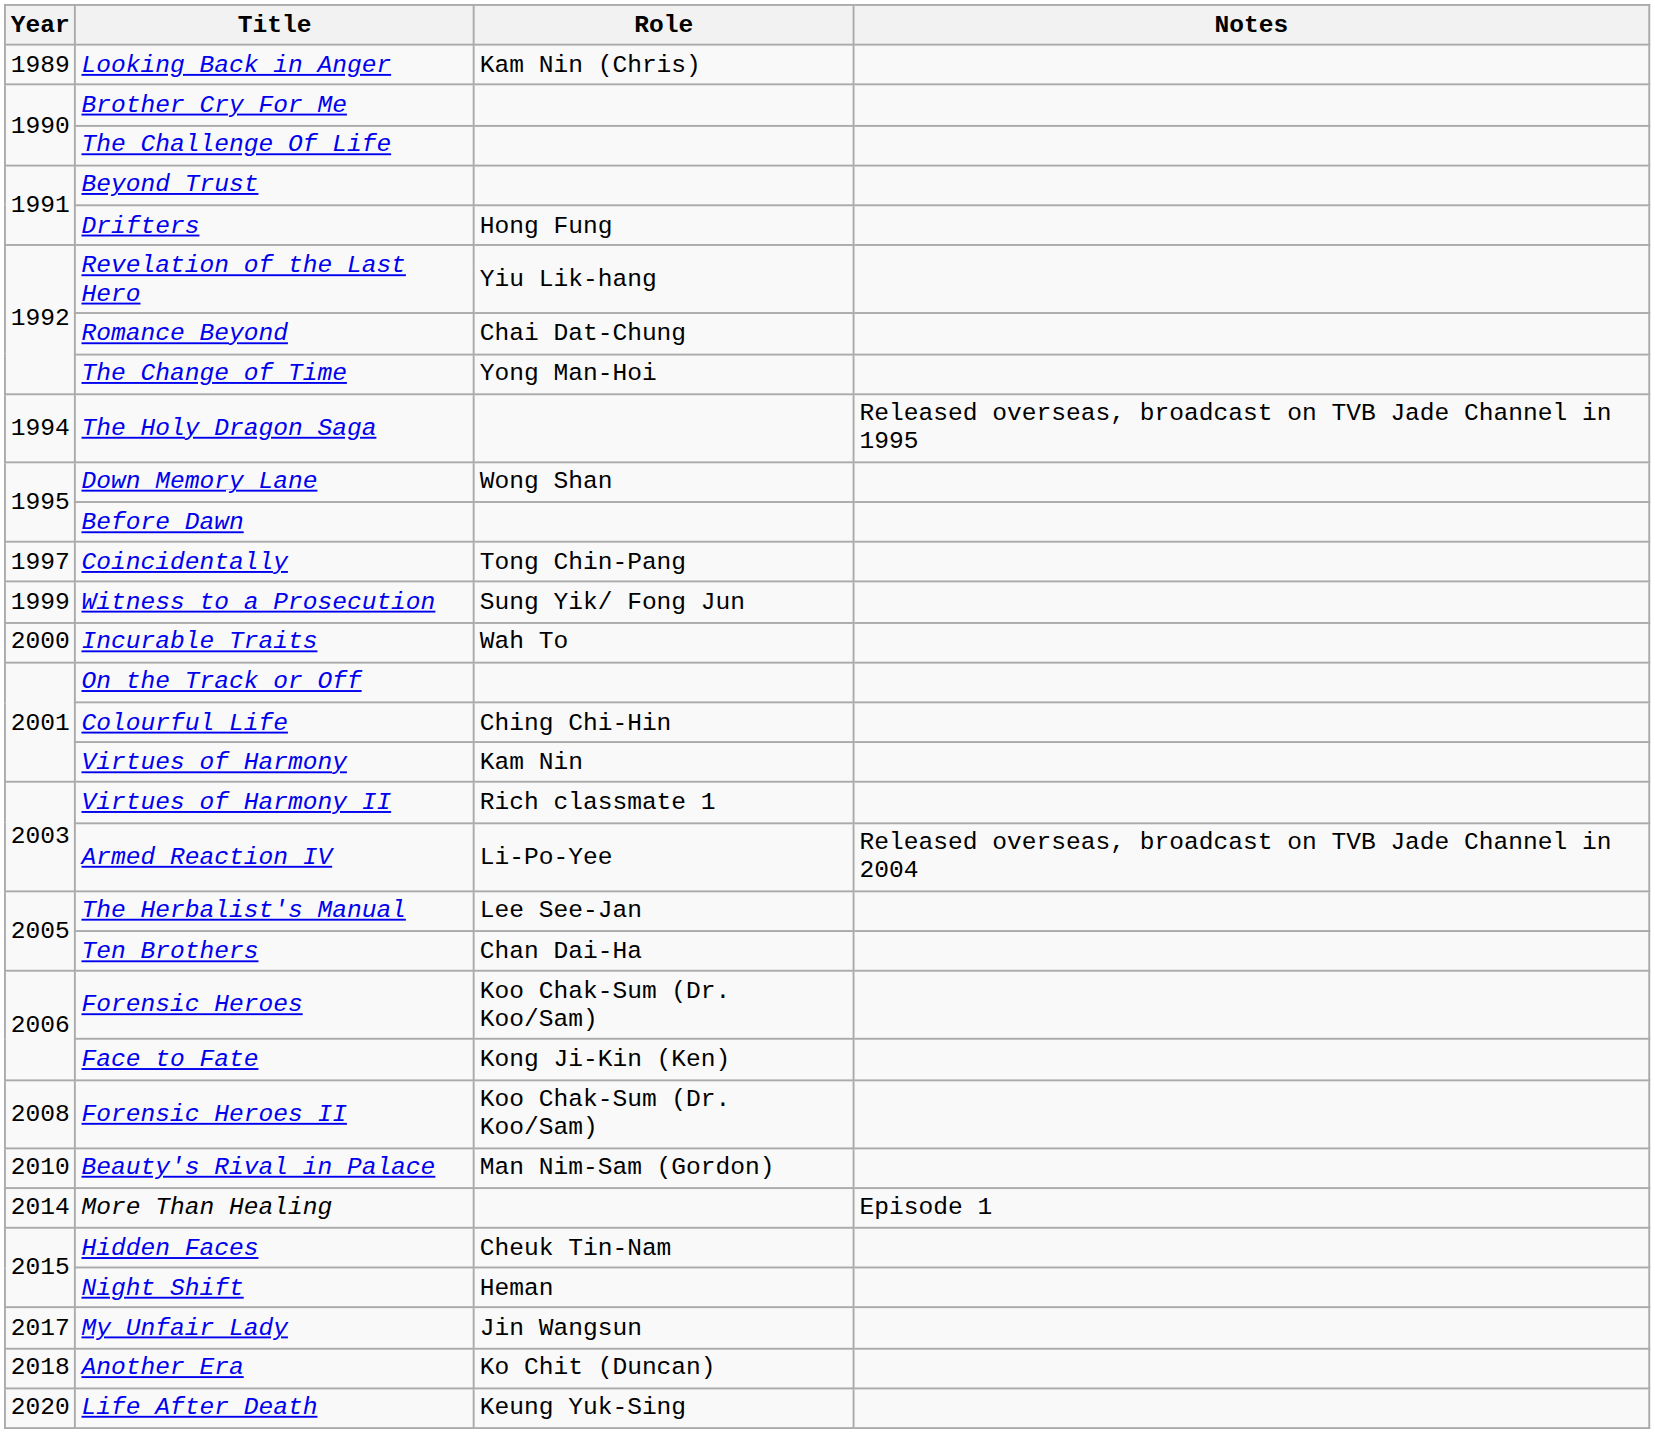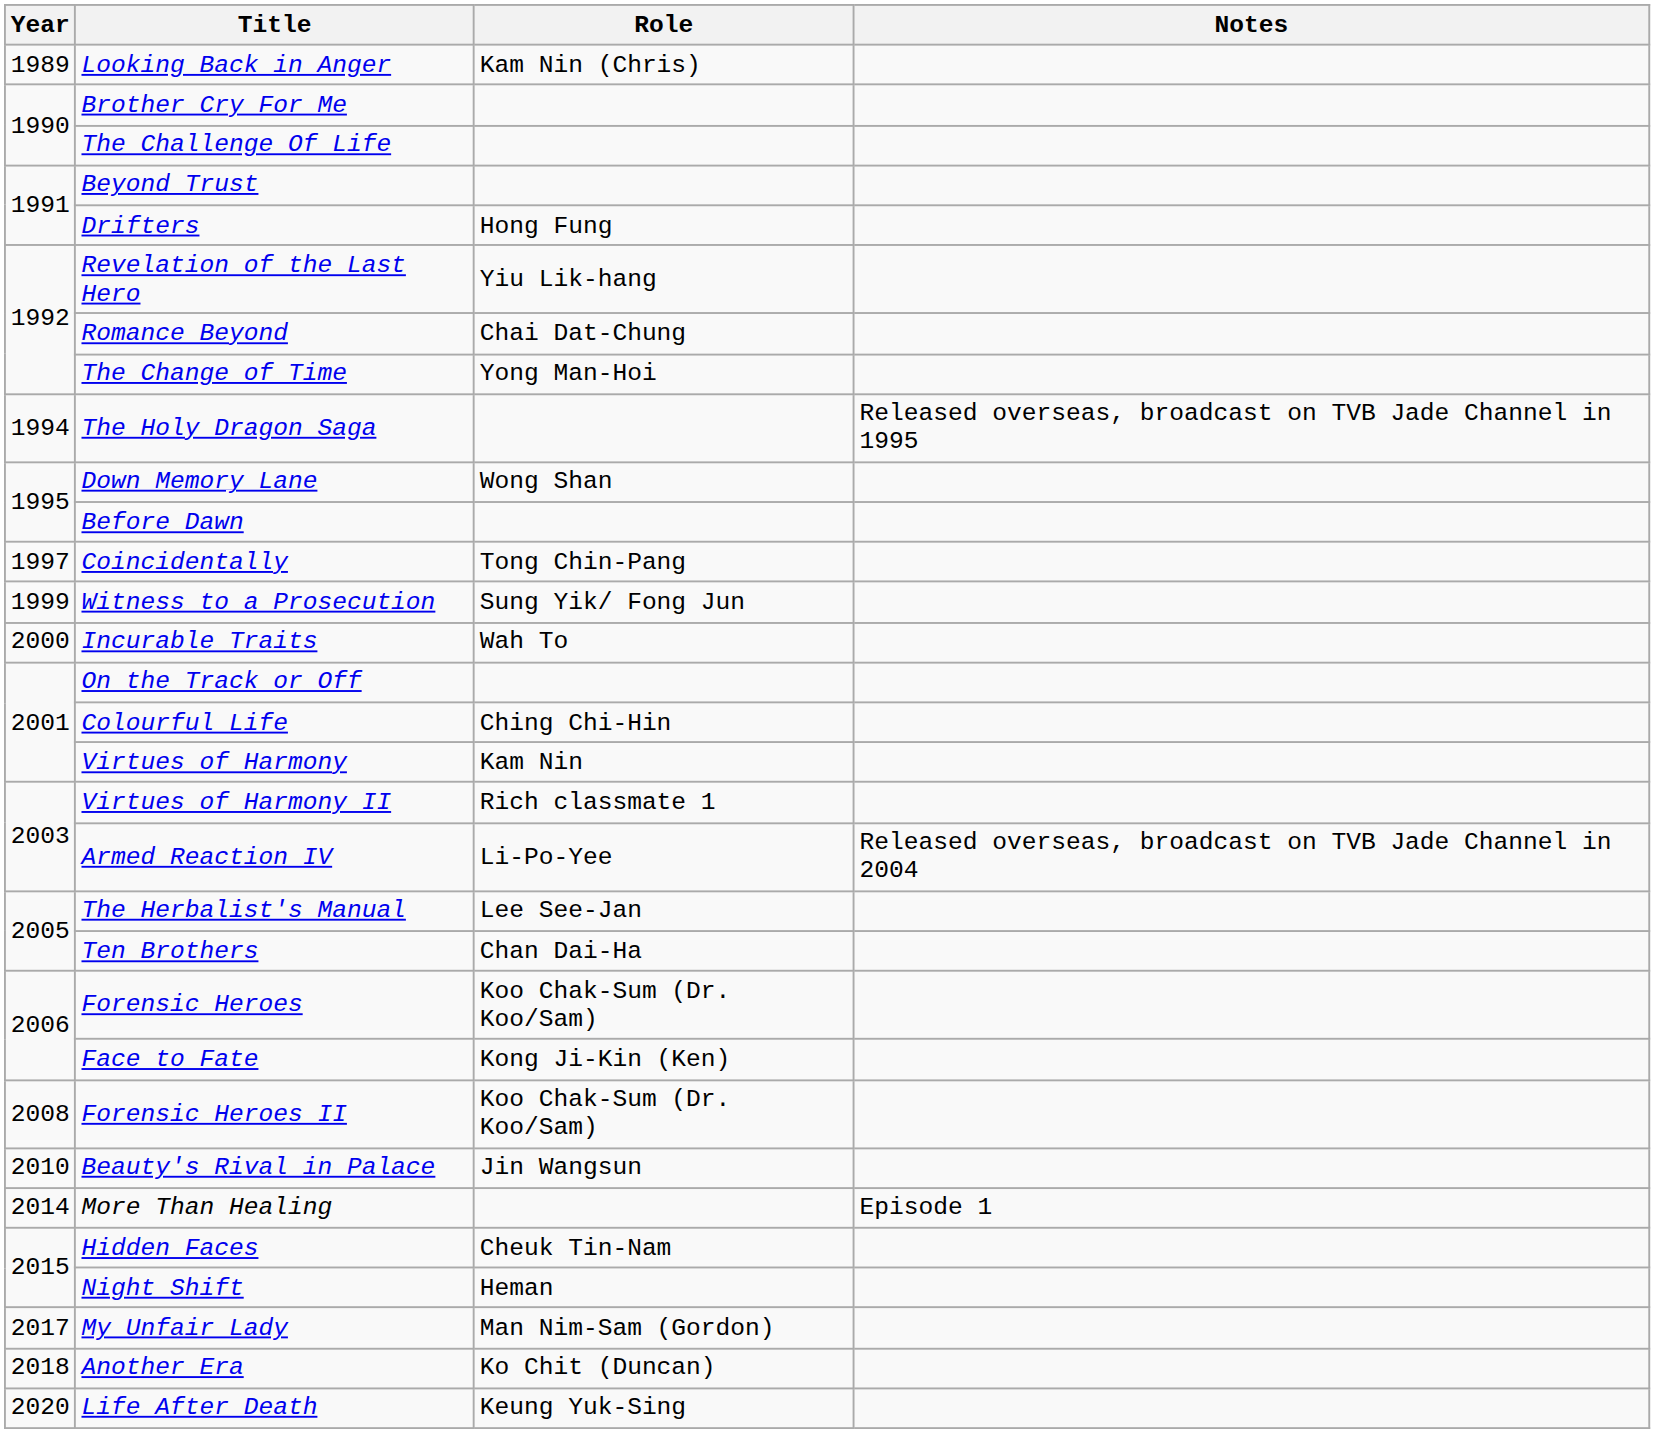(627, 1168) Man Nim-Sam (Gordon) -> (561, 1168) Jin Wangsun
(561, 1328) Jin Wangsun -> (627, 1328) Man Nim-Sam (Gordon)
